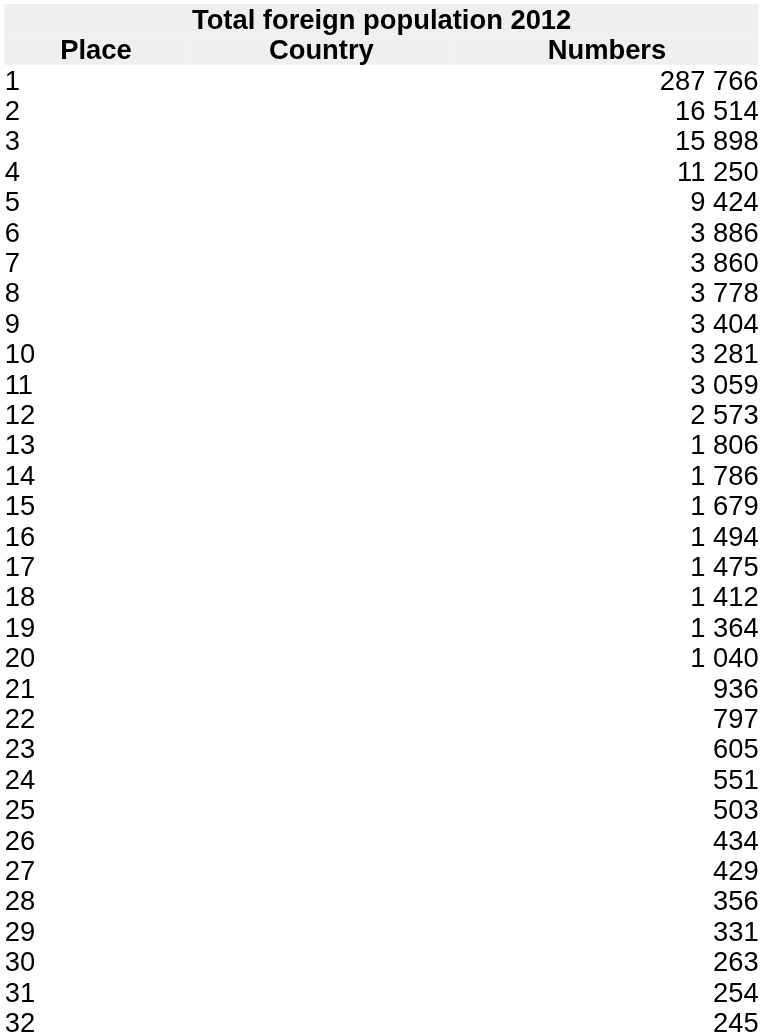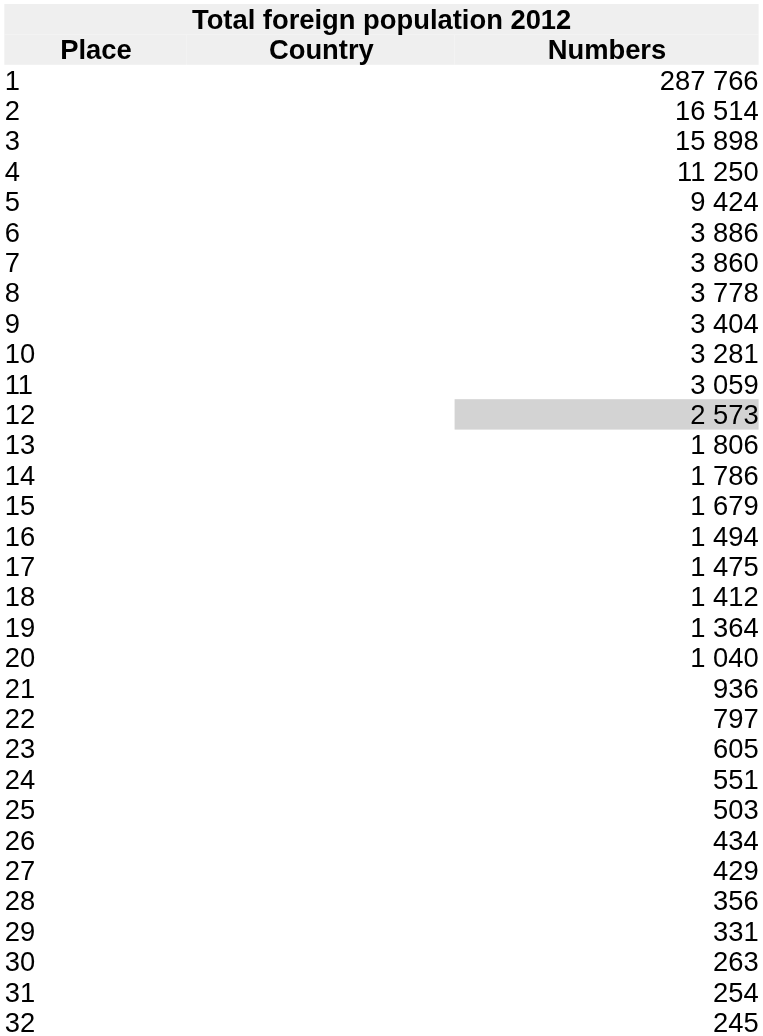(724, 414) no background -> (724, 414) lightgrey background
